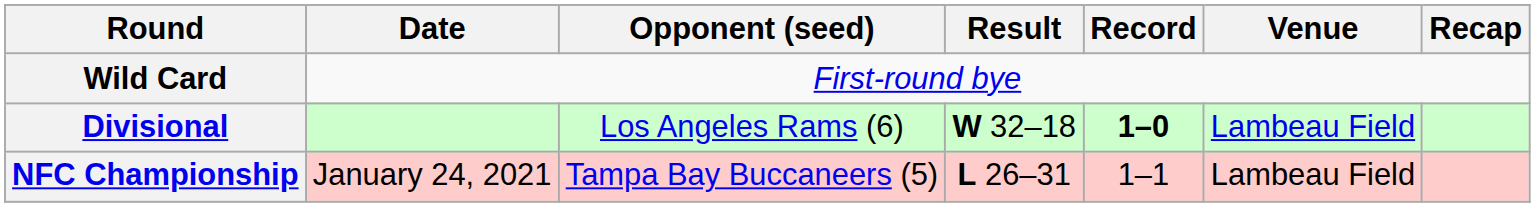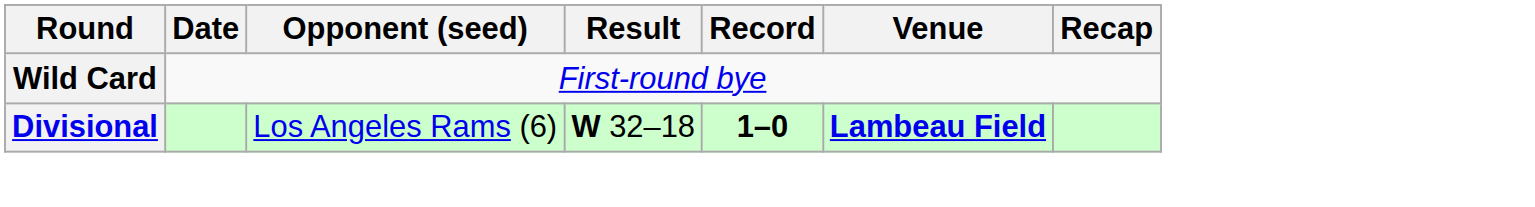(1313, 126) normal -> (938, 126) bold
- row: (155, 175)
